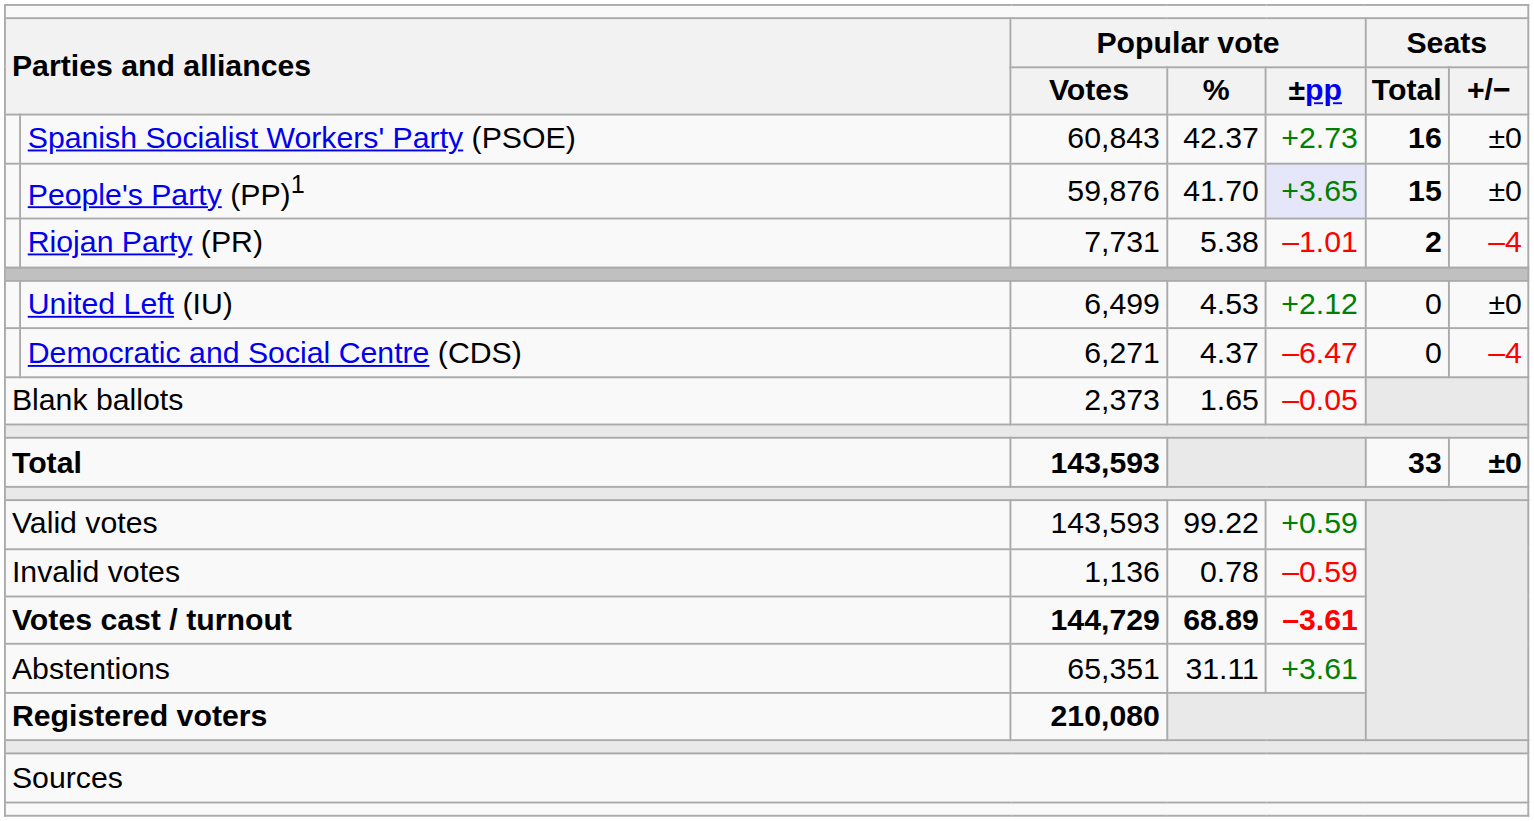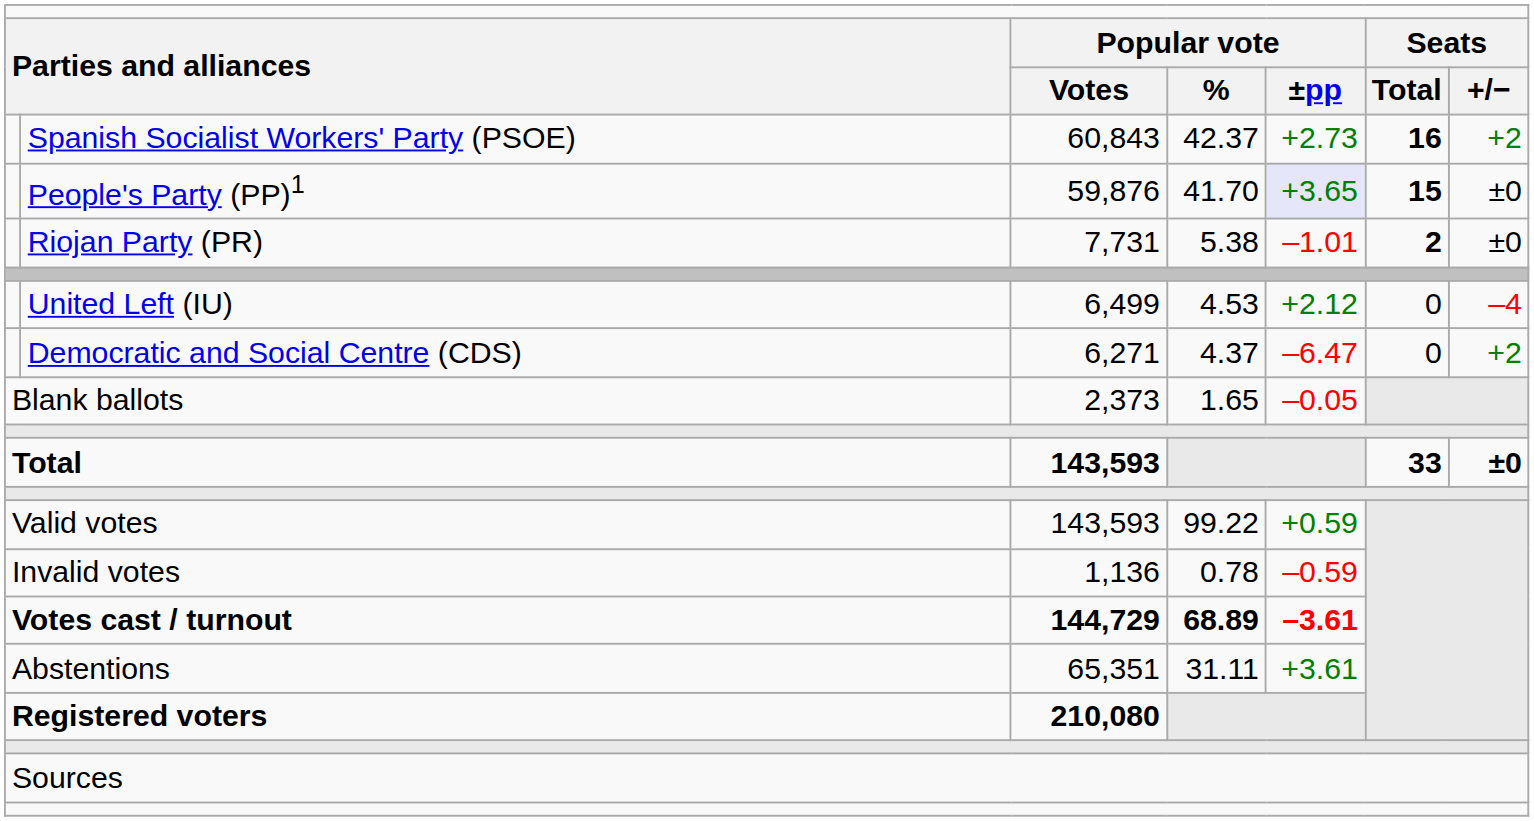(1505, 138) ±0 -> (1505, 138) +2
(1505, 242) –4 -> (1505, 242) ±0
(1505, 304) ±0 -> (1505, 304) –4
(1505, 352) –4 -> (1505, 352) +2
